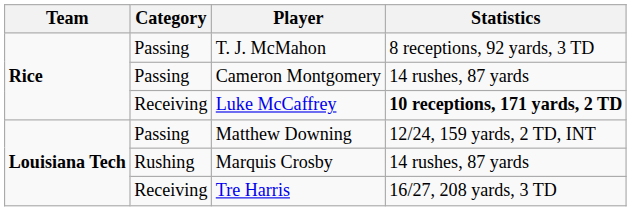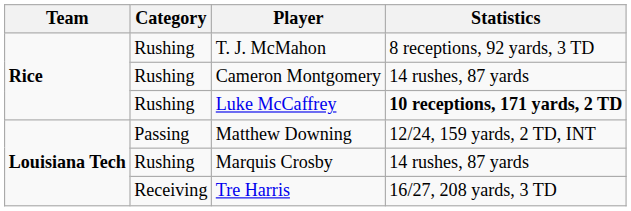(162, 47) Passing -> (164, 47) Rushing
(162, 76) Passing -> (164, 76) Rushing
(171, 104) Receiving -> (164, 104) Rushing
